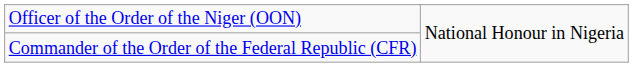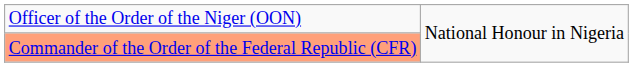(213, 47) no background -> (213, 47) lightsalmon background
